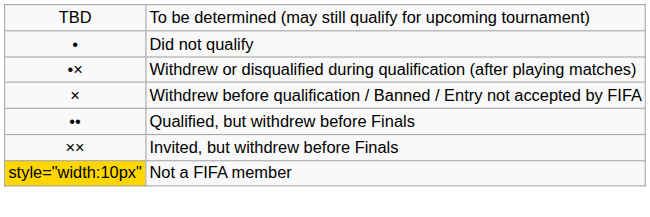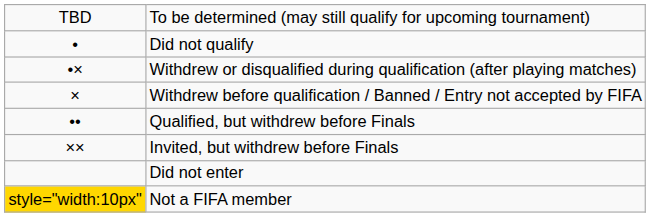+ row: (196, 174)
